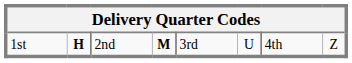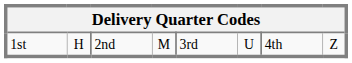(79, 44) bold -> (79, 44) normal
(164, 44) bold -> (164, 44) normal
